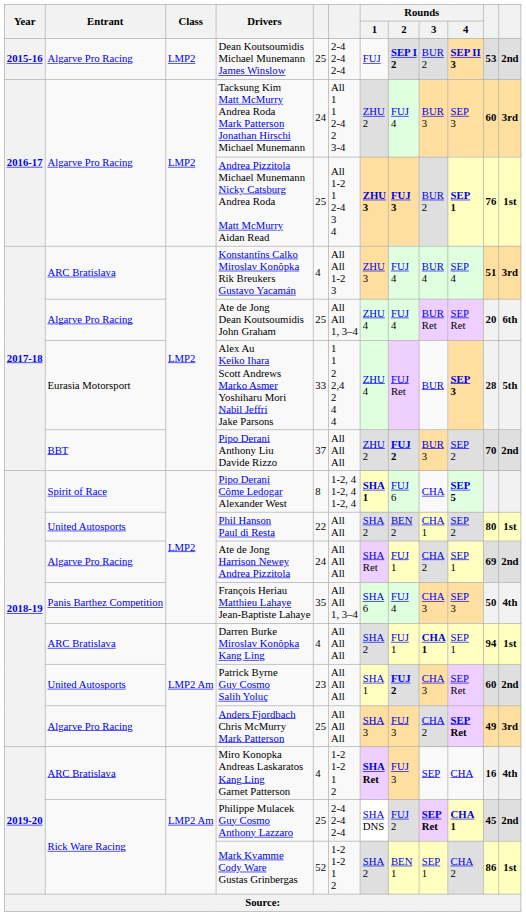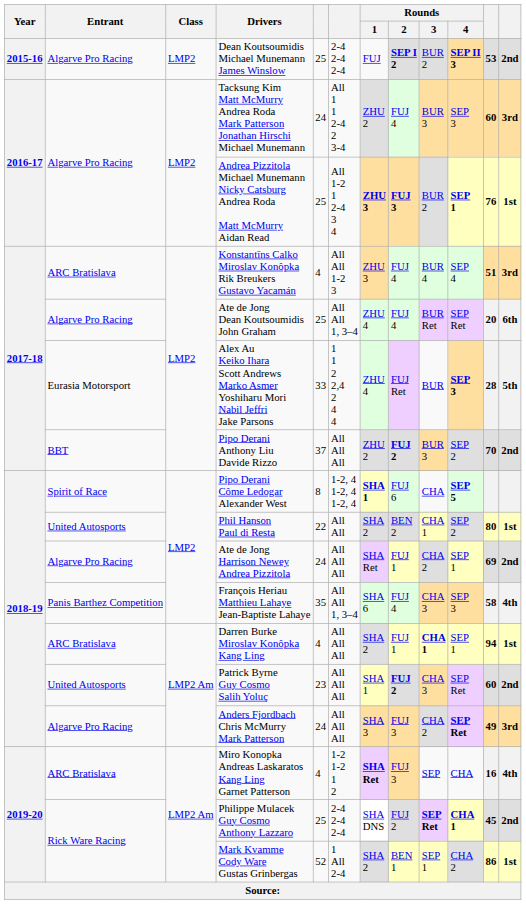(491, 602) 50 -> (491, 602) 58
(321, 726) 25 -> (321, 726) 24
(338, 867) 1-2 1-2 1 2 -> (338, 861) 1 All 2-4
